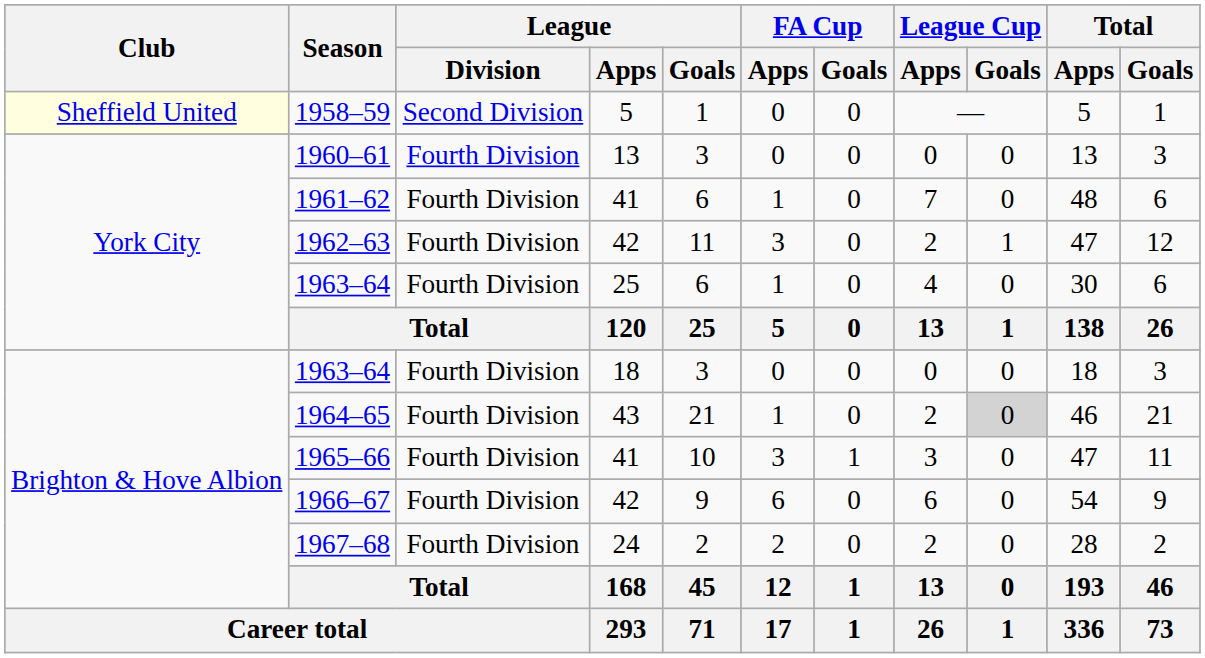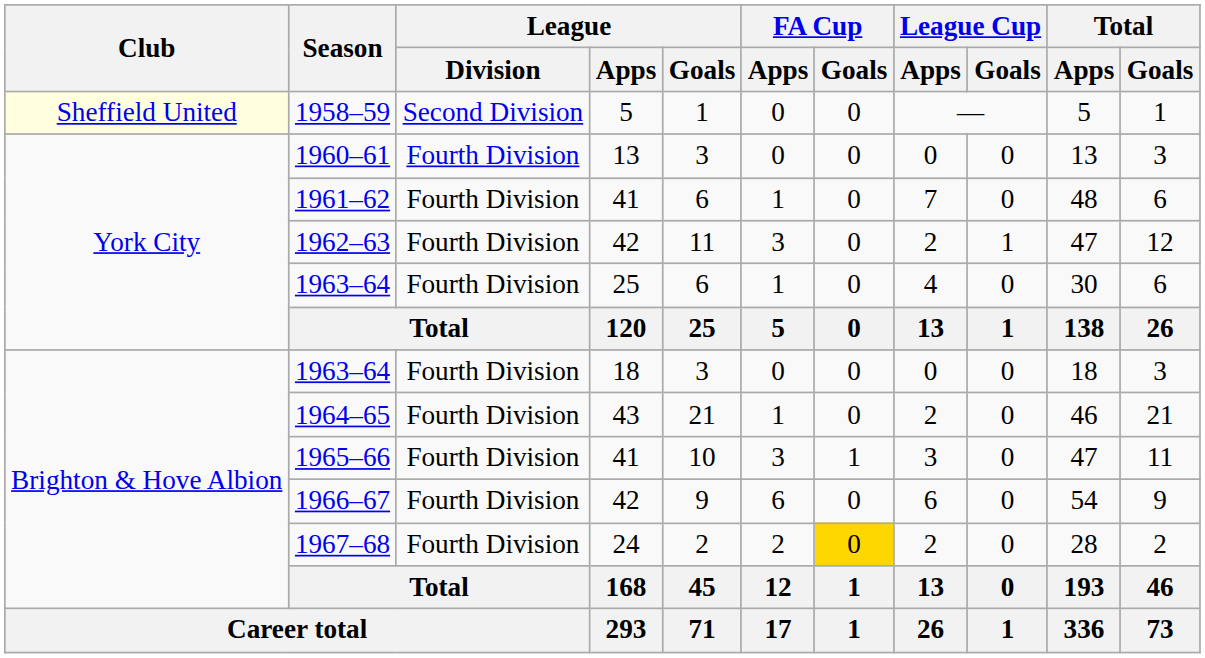(1007, 414) lightgrey background -> (1007, 414) no background
(854, 543) no background -> (854, 543) gold background
